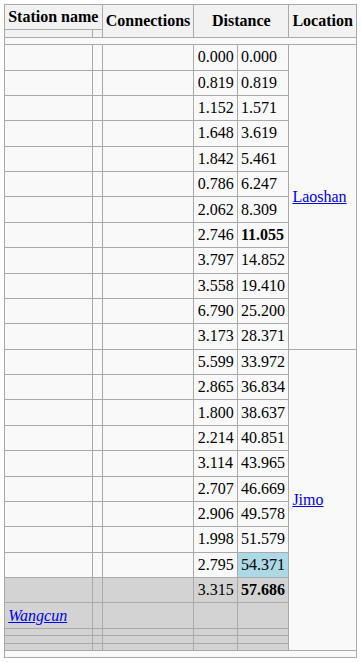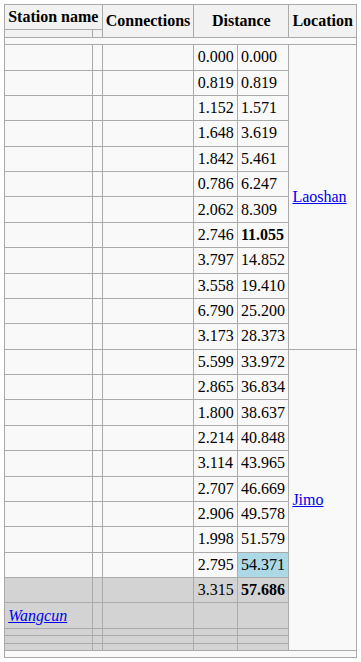(263, 336) 28.371 -> (263, 336) 28.373
(263, 437) 40.851 -> (263, 437) 40.848
